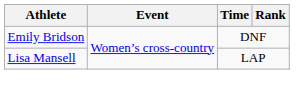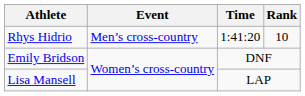+ row: (40, 37)
